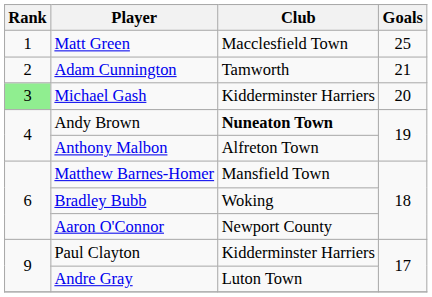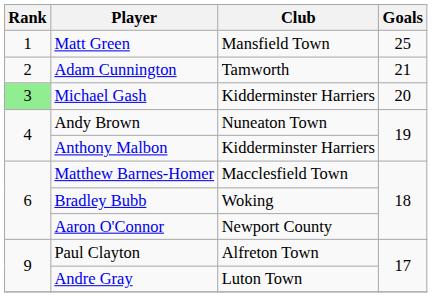(285, 43) Macclesfield Town -> (276, 43) Mansfield Town
(277, 122) bold -> (274, 122) normal
(270, 148) Alfreton Town -> (298, 148) Kidderminster Harriers
(276, 174) Mansfield Town -> (285, 174) Macclesfield Town
(298, 252) Kidderminster Harriers -> (270, 252) Alfreton Town
